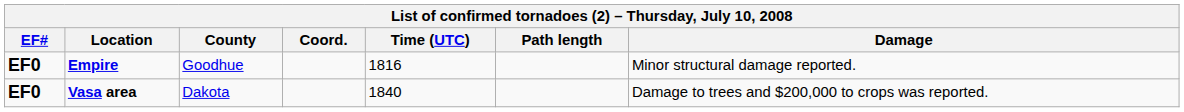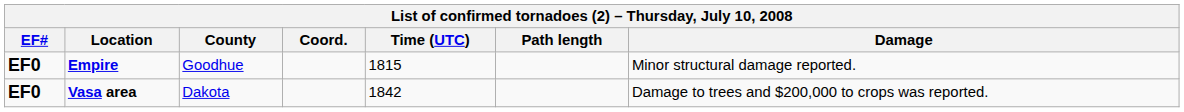(385, 65) 1816 -> (385, 65) 1815
(385, 92) 1840 -> (385, 92) 1842
